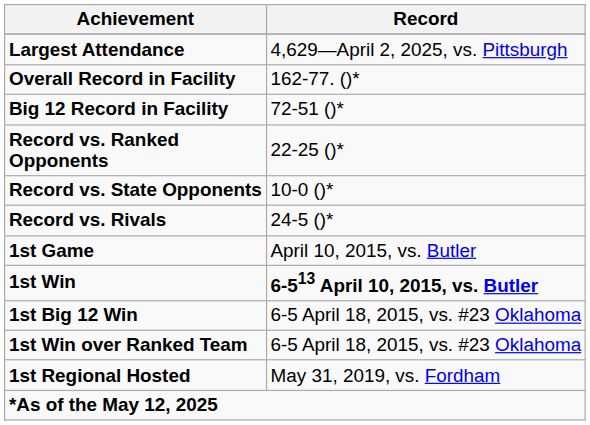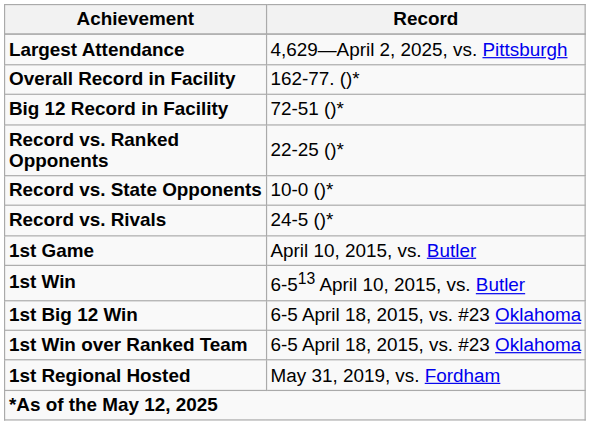(404, 282) bold -> (398, 282) normal
